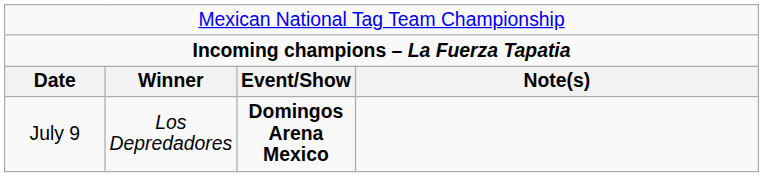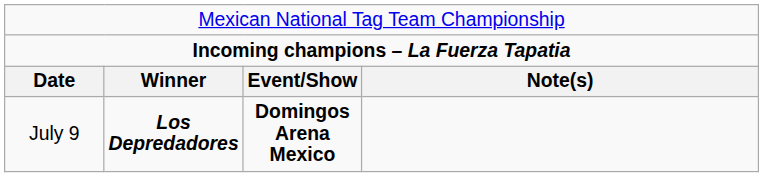(171, 133) normal -> (174, 133) bold
